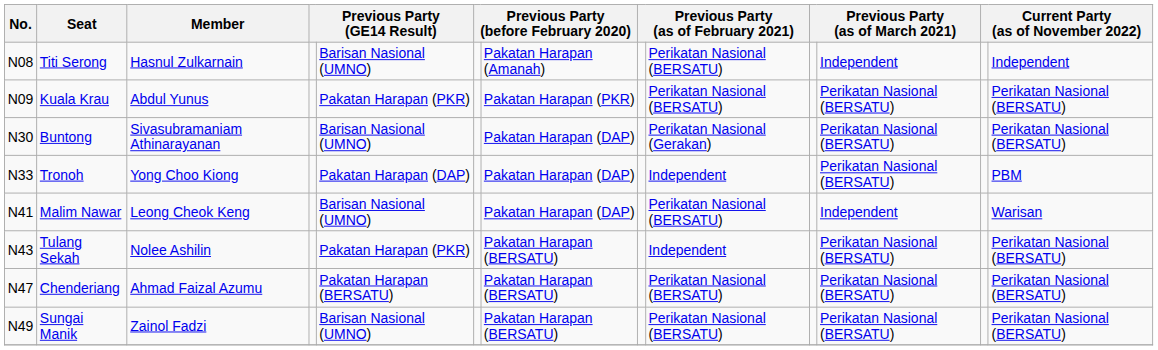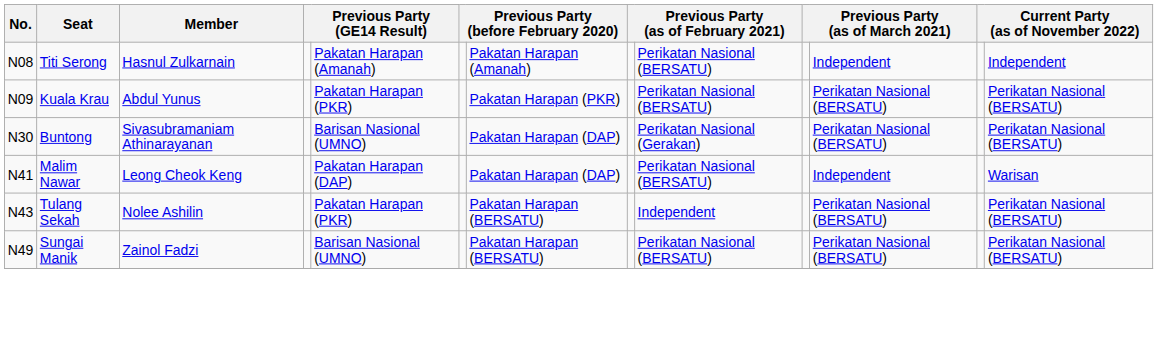(372, 61) Barisan Nasional (UMNO) -> (369, 61) Pakatan Harapan (Amanah)
- row: (62, 175)
(372, 212) Barisan Nasional (UMNO) -> (369, 175) Pakatan Harapan (DAP)
- row: (80, 288)
